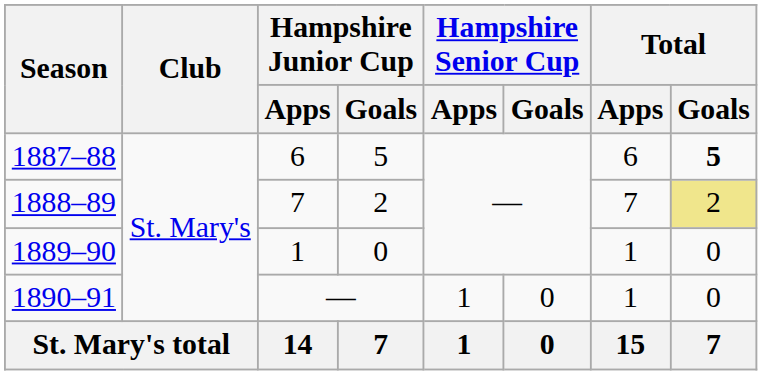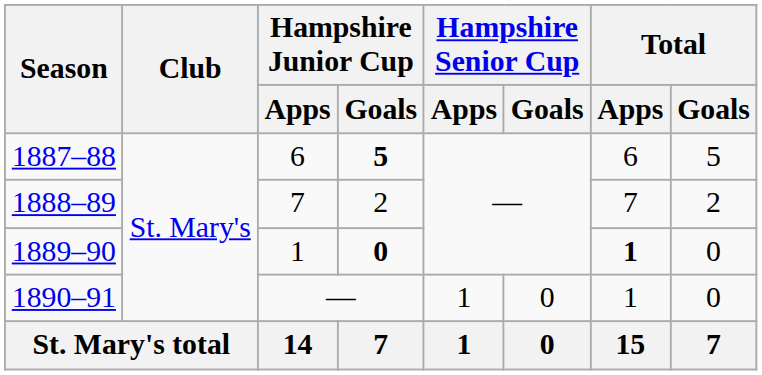(381, 155) normal -> (381, 155) bold
(714, 155) bold -> (714, 155) normal
(714, 203) khaki background -> (714, 203) no background
(381, 250) normal -> (381, 250) bold
(630, 250) normal -> (630, 250) bold
